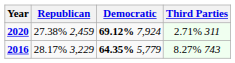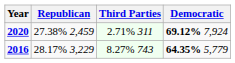columns swapped: (130, 14) <-> (197, 14)
